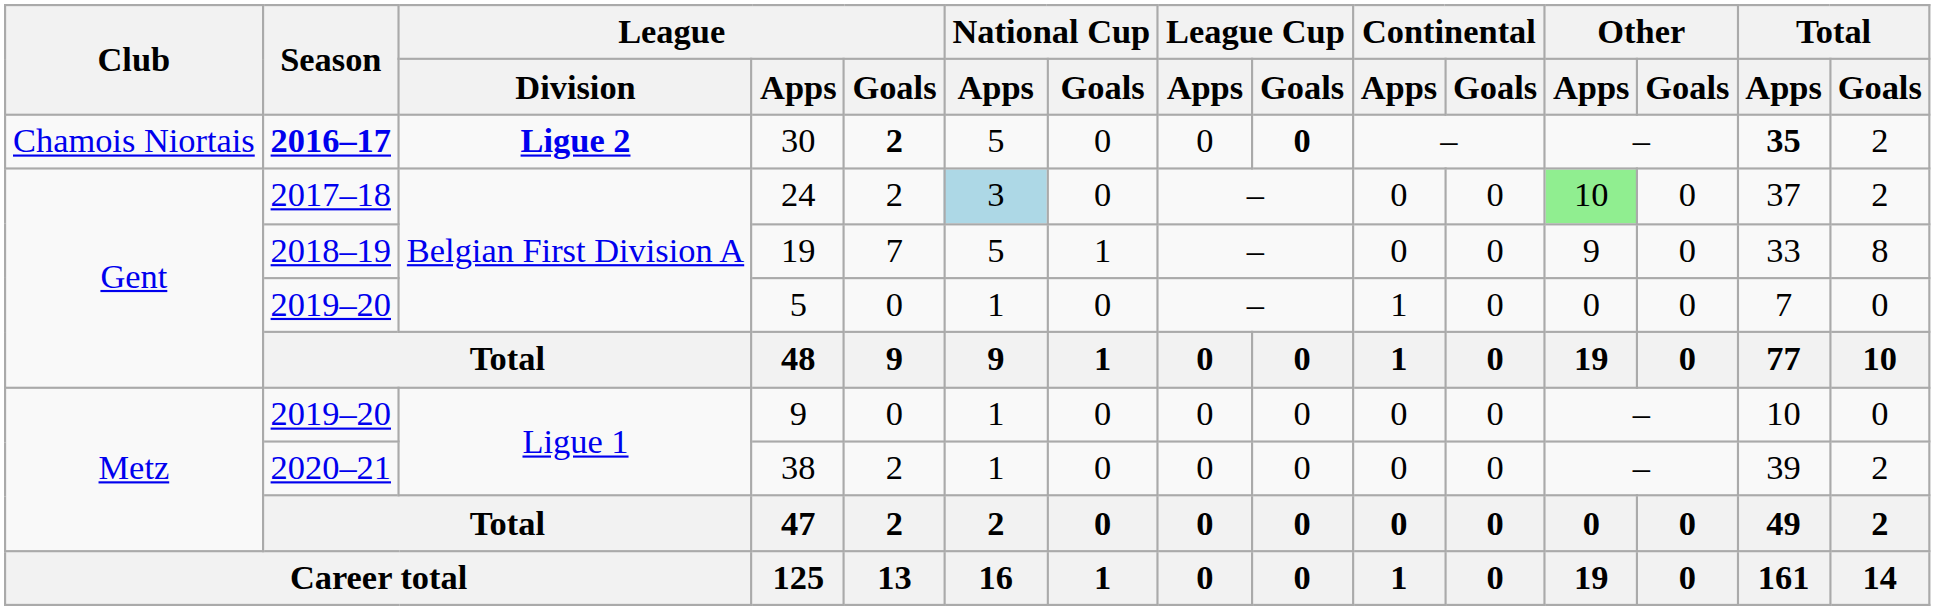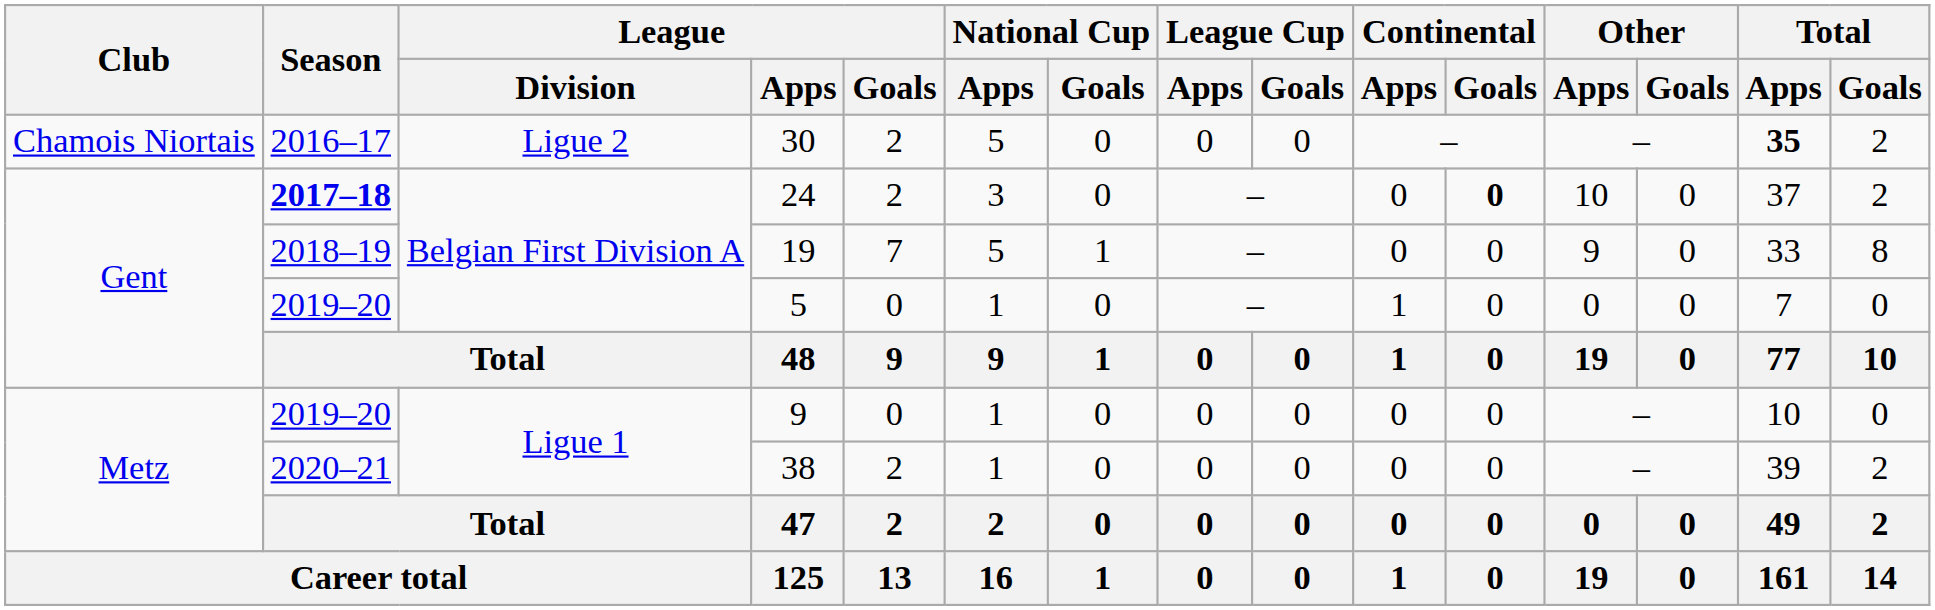(331, 140) bold -> (331, 140) normal
(576, 140) bold -> (576, 140) normal
(894, 140) bold -> (894, 140) normal
(1302, 140) bold -> (1302, 140) normal
(331, 195) normal -> (331, 195) bold
(996, 195) lightblue background -> (996, 195) no background
(1495, 195) normal -> (1495, 195) bold
(1591, 195) lightgreen background -> (1591, 195) no background
